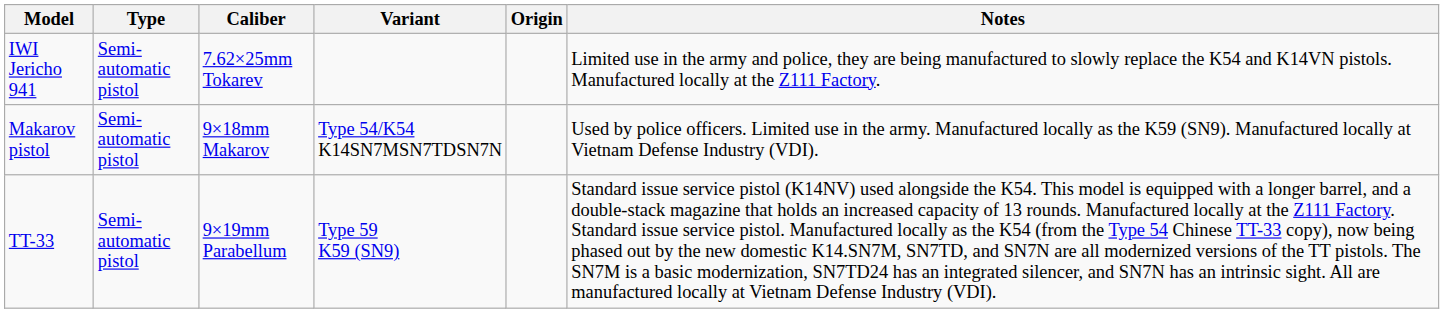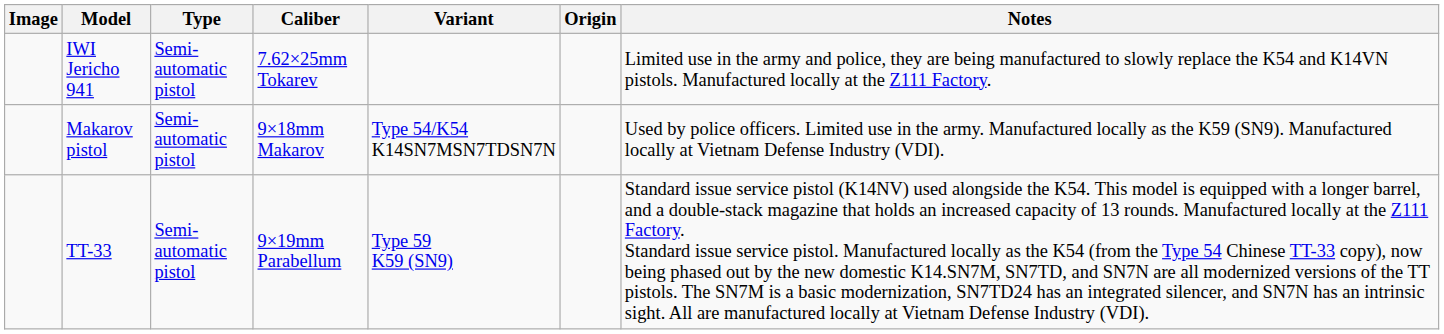+ column: (33, 19)
